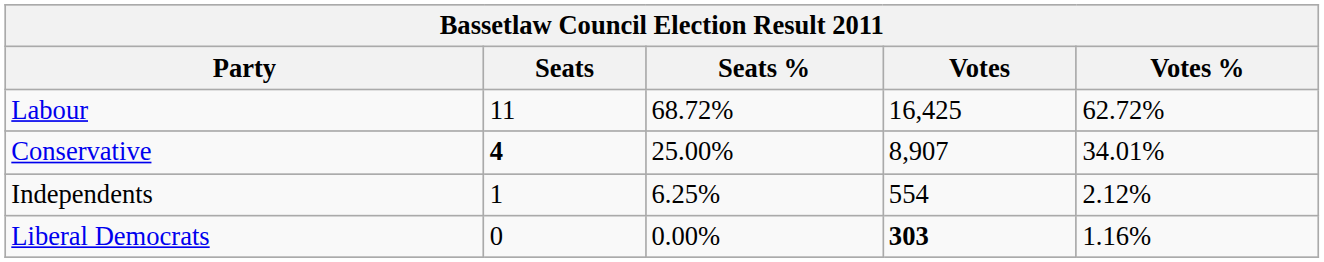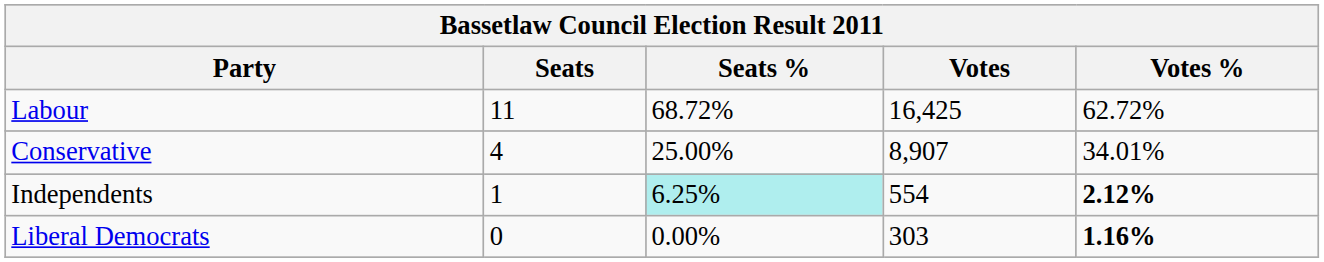(496, 151) bold -> (496, 151) normal
(686, 194) no background -> (686, 194) paleturquoise background
(1117, 194) normal -> (1119, 194) bold
(909, 236) bold -> (909, 236) normal
(1117, 236) normal -> (1119, 236) bold
